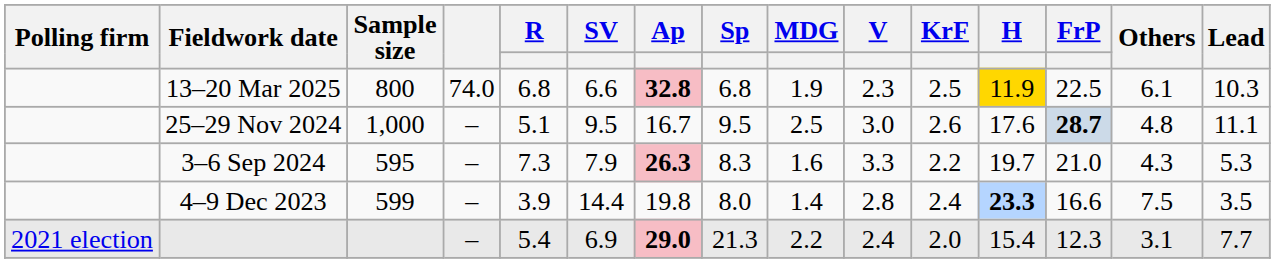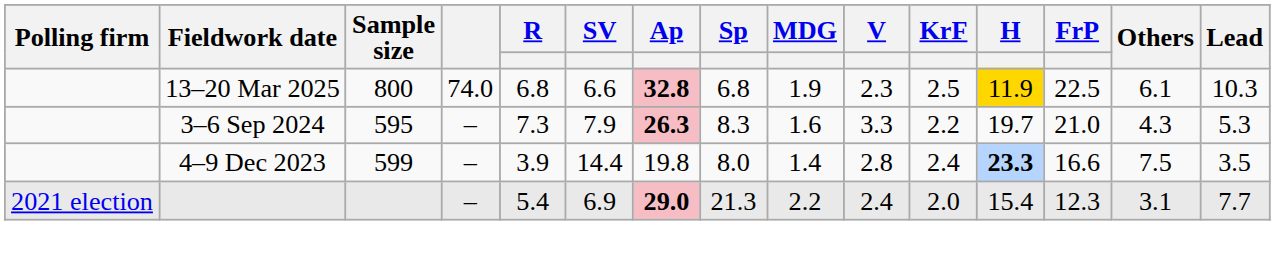- row: (253, 125)
